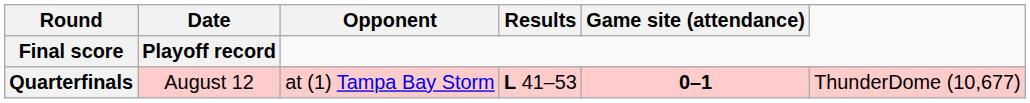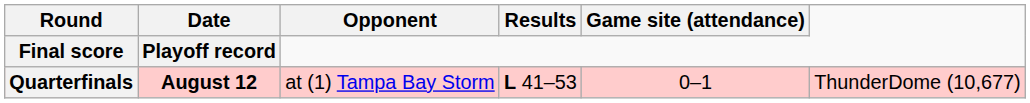(209, 82) normal -> (209, 82) bold
(696, 82) bold -> (696, 82) normal
